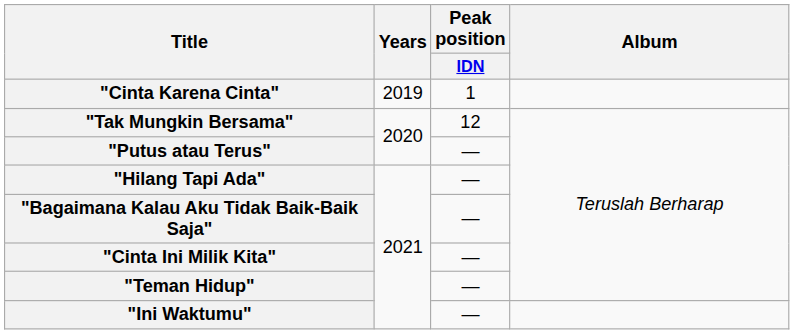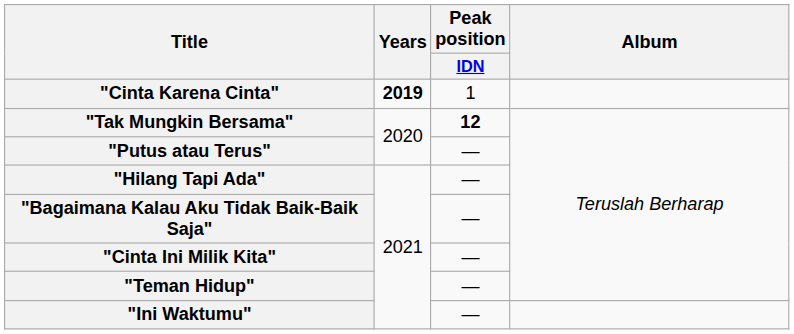(403, 93) normal -> (403, 93) bold
(470, 122) normal -> (470, 122) bold
